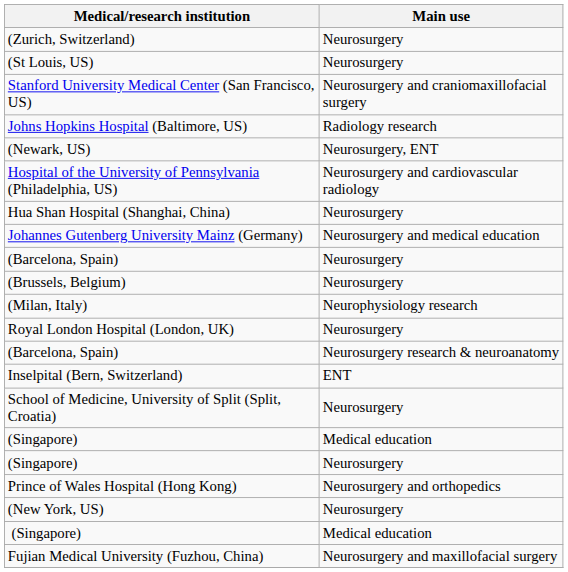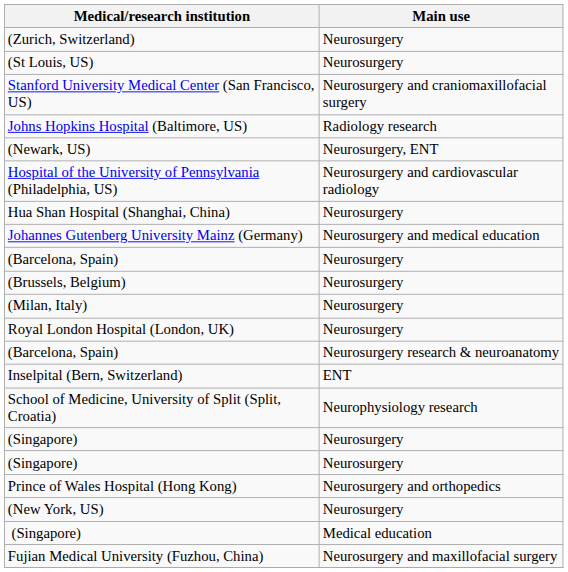(400, 306) Neurophysiology research -> (363, 306) Neurosurgery
(363, 407) Neurosurgery -> (400, 407) Neurophysiology research
(377, 439) Medical education -> (363, 439) Neurosurgery
